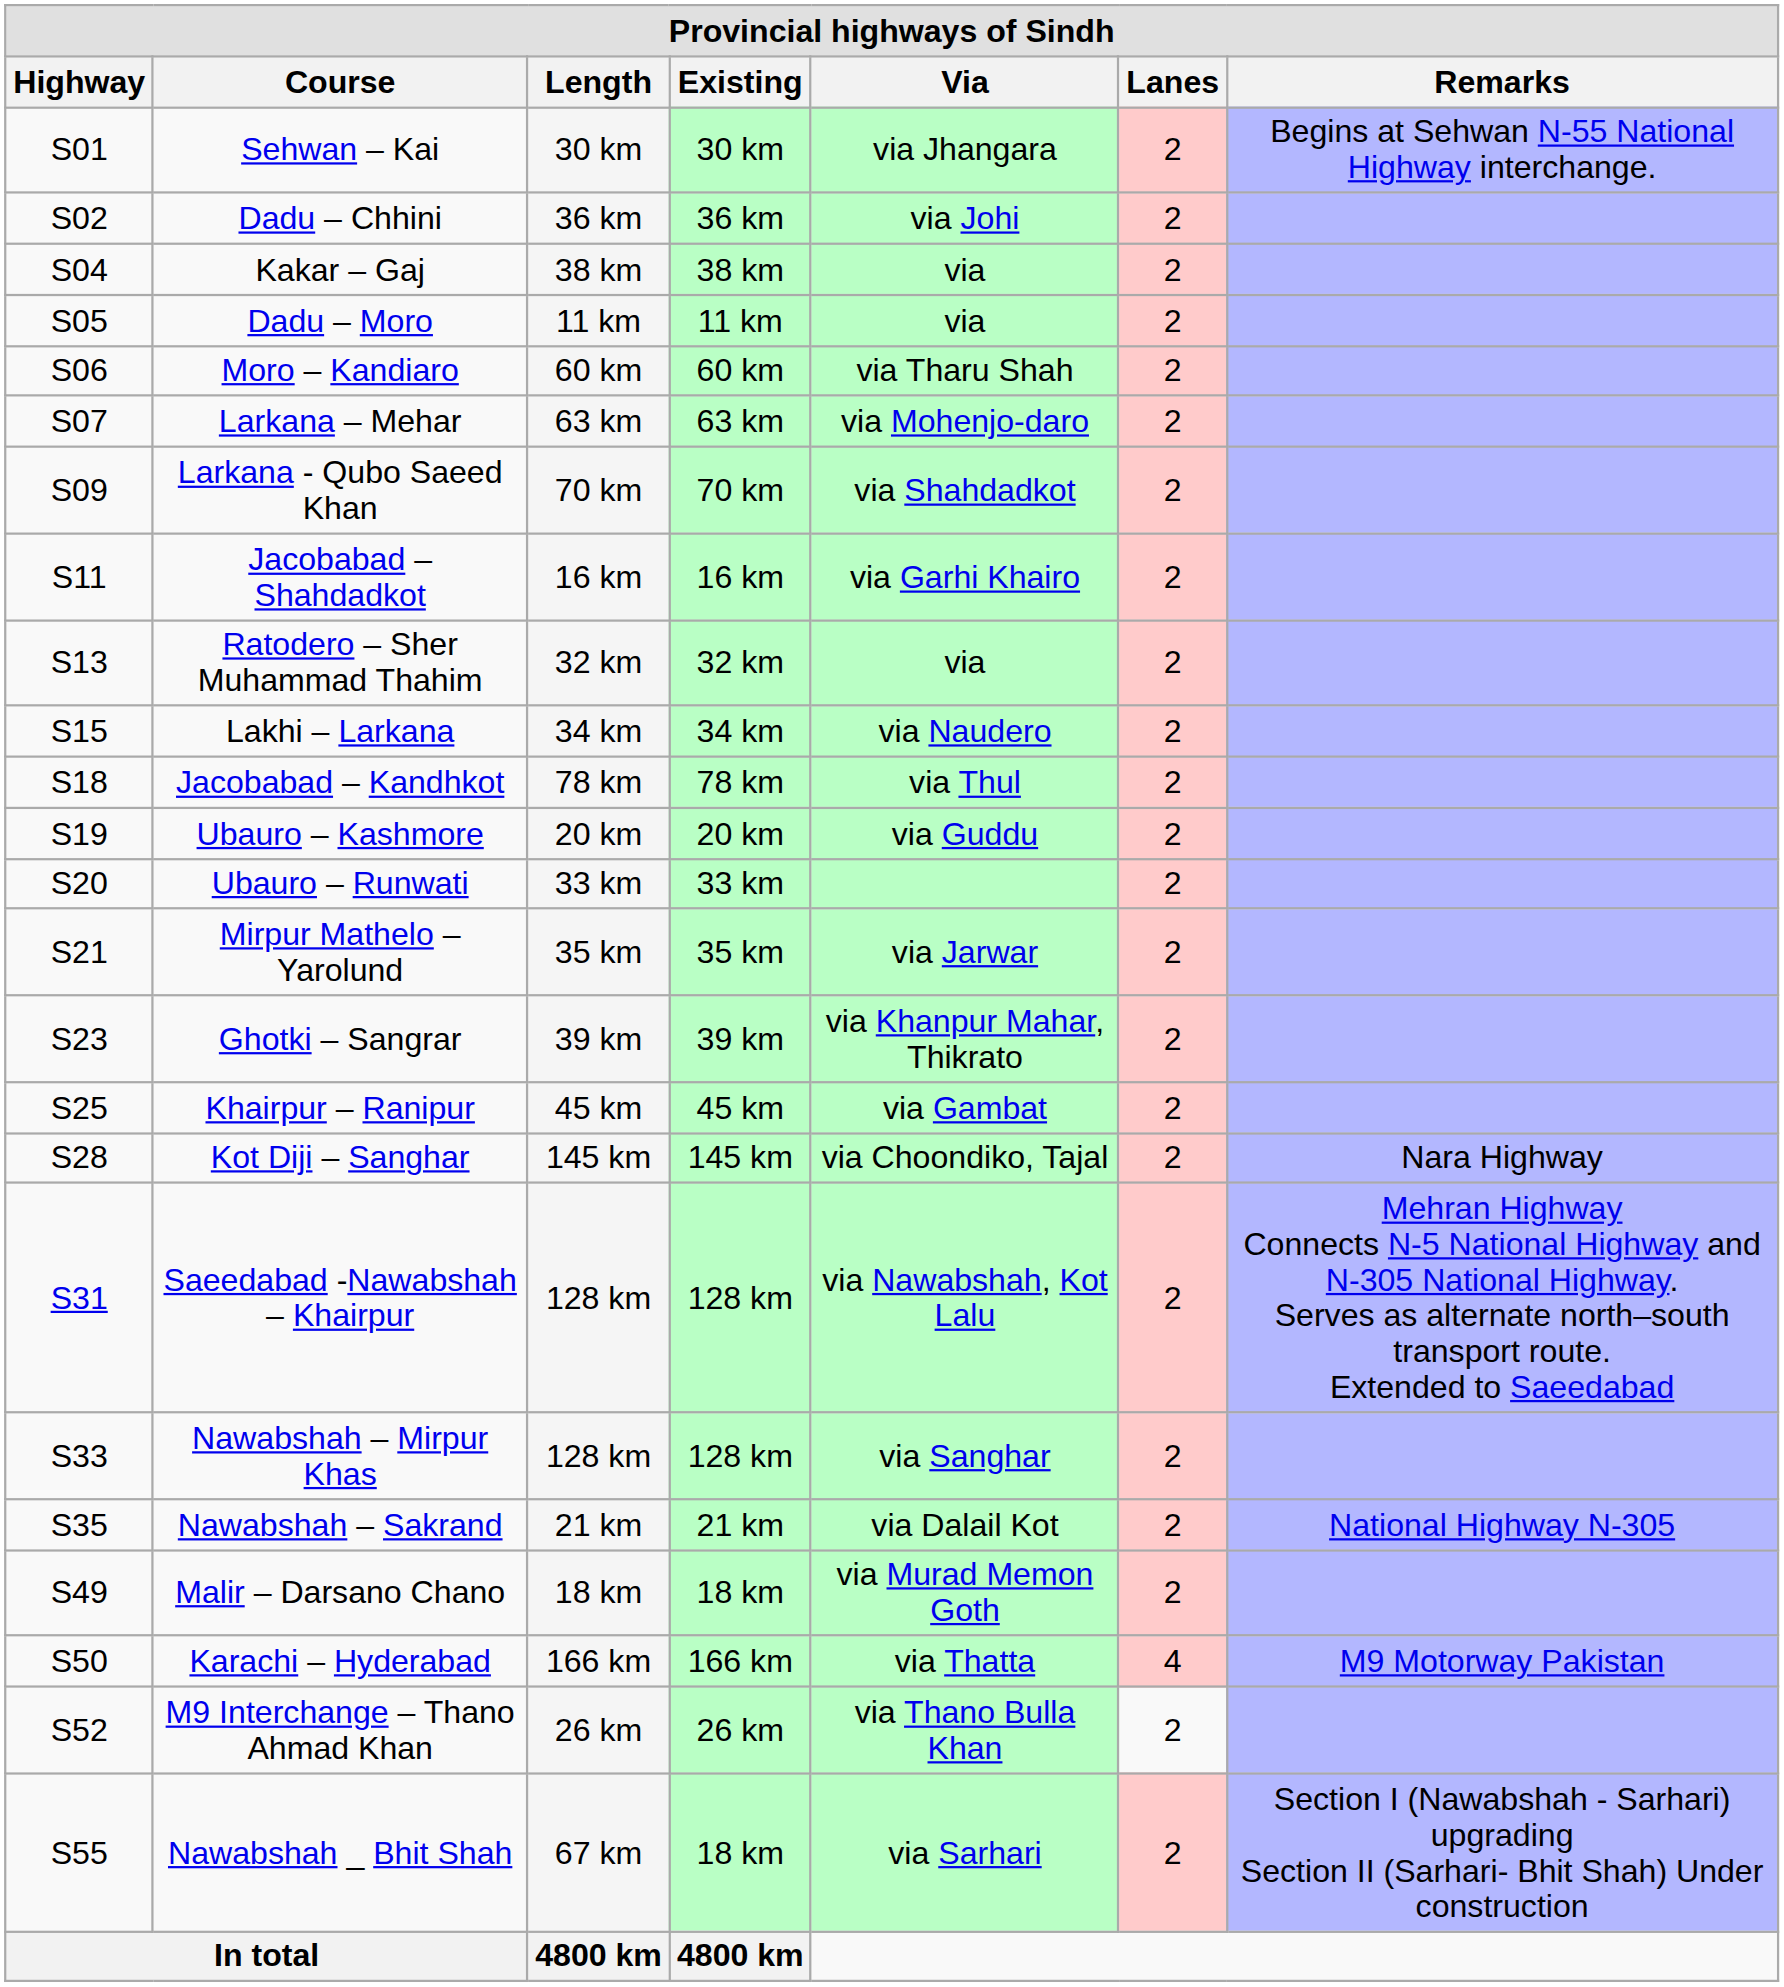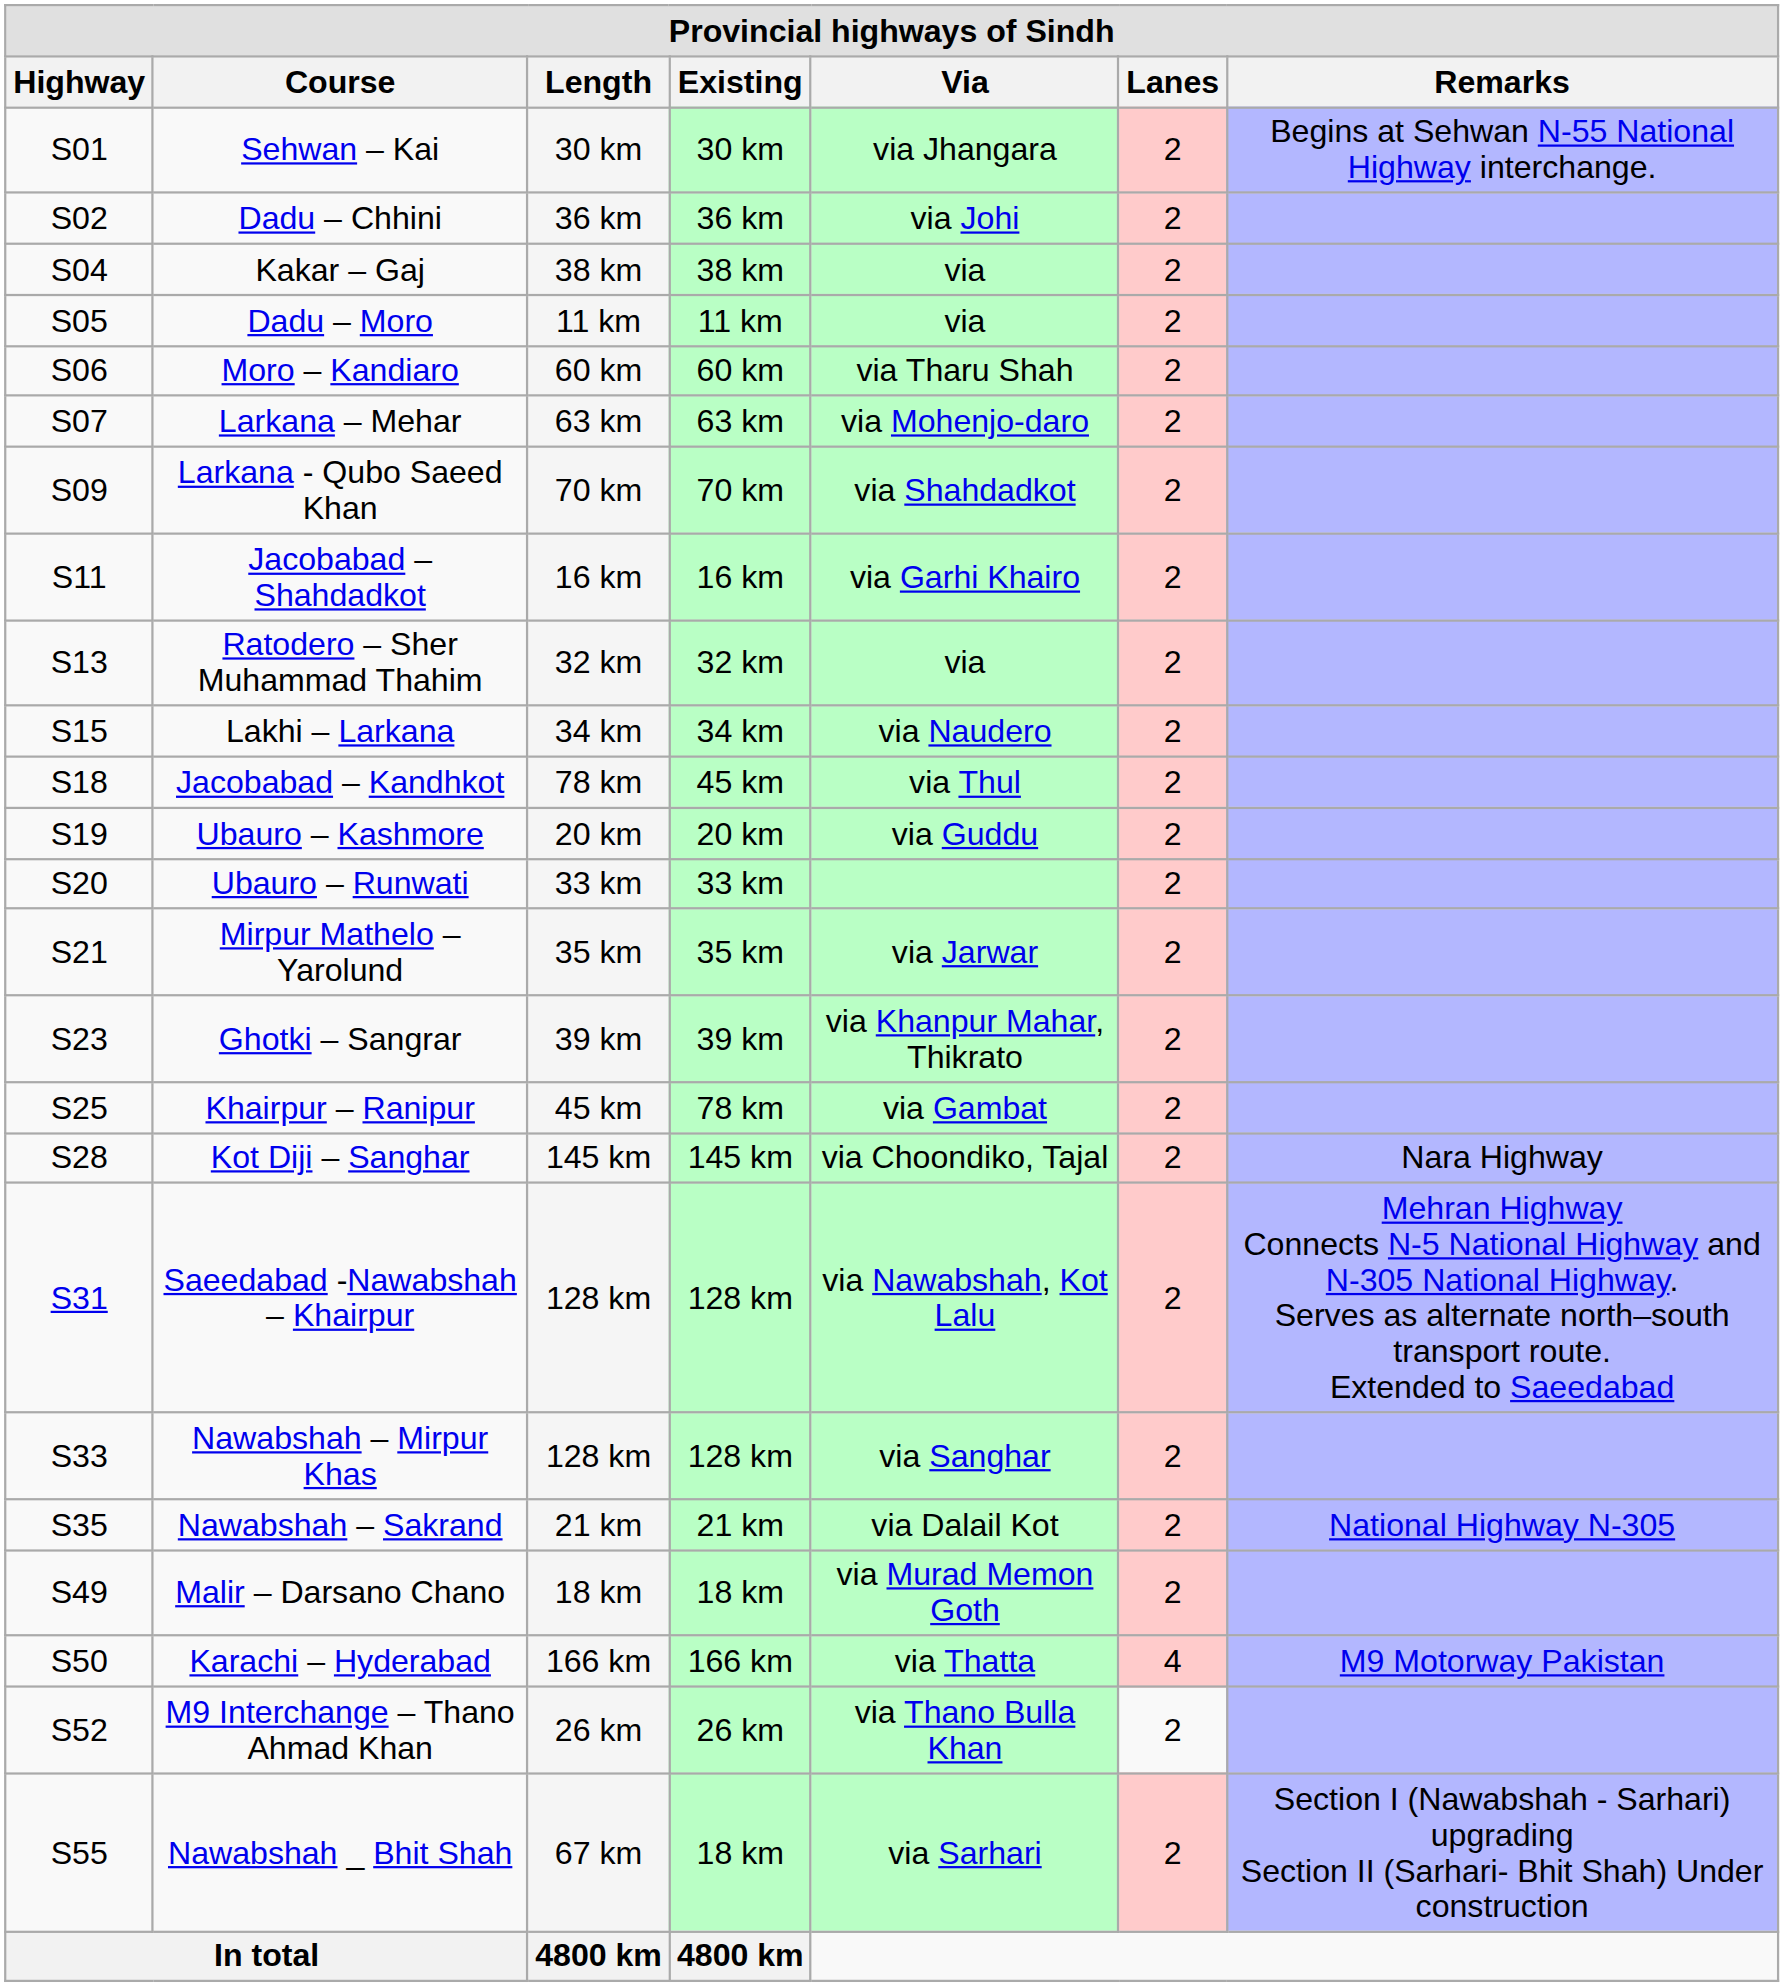(740, 782) 78 km -> (740, 782) 45 km
(740, 1107) 45 km -> (740, 1107) 78 km
